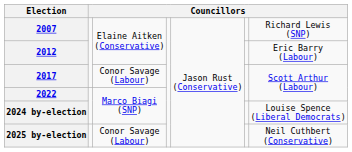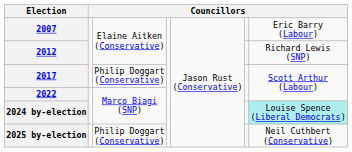(298, 29) Richard Lewis (SNP) -> (298, 29) Eric Barry (Labour)
(298, 53) Eric Barry (Labour) -> (298, 53) Richard Lewis (SNP)
(129, 76) Conor Savage (Labour) -> (129, 76) Philip Doggart (Conservative)
(298, 113) no background -> (298, 113) paleturquoise background
(129, 136) Conor Savage (Labour) -> (129, 136) Philip Doggart (Conservative)
